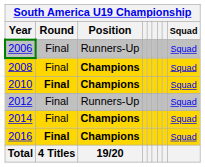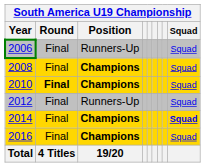(184, 120) normal -> (184, 119) bold
(57, 136) bold -> (57, 136) normal
